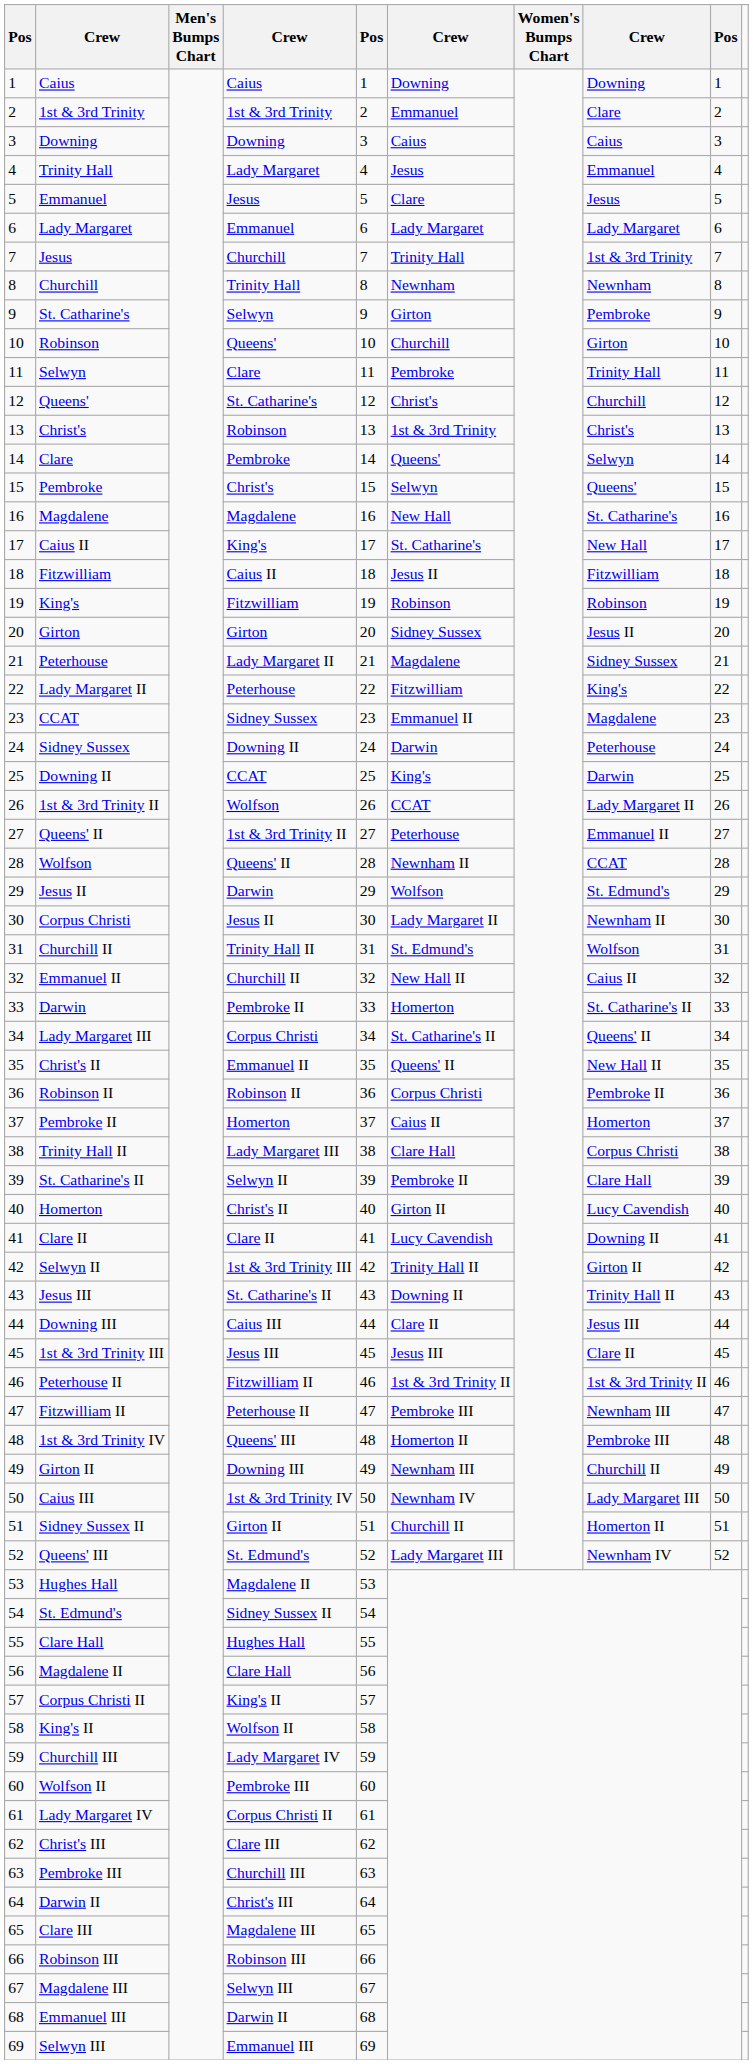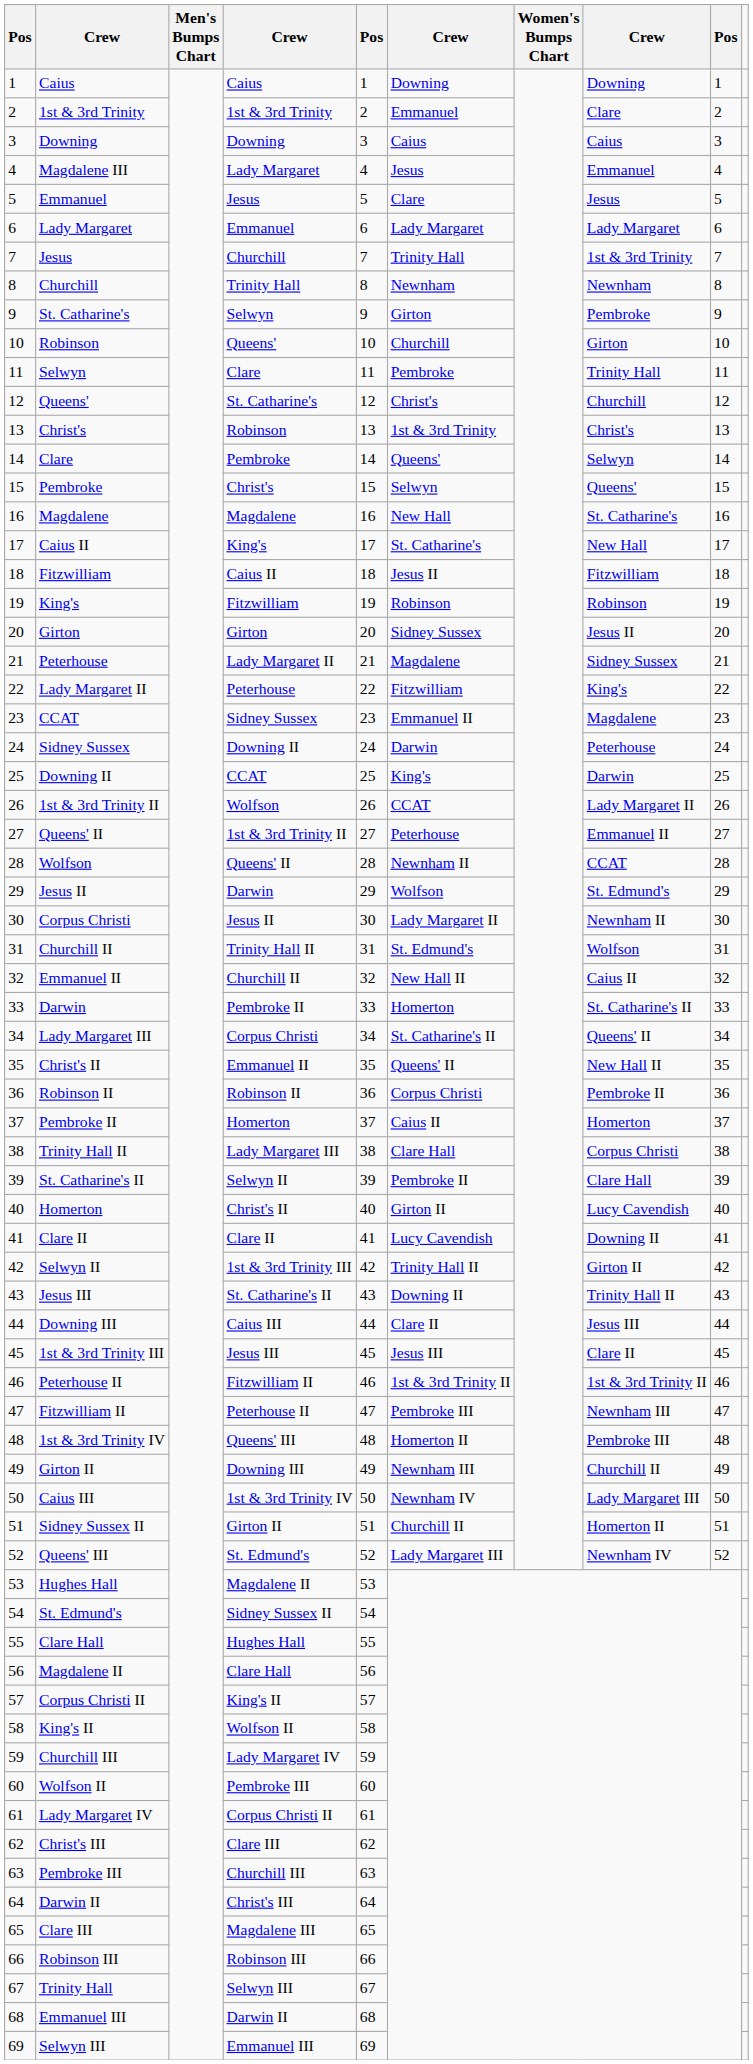(76, 169) Trinity Hall -> (84, 169) Magdalene III
(84, 1987) Magdalene III -> (76, 1987) Trinity Hall
